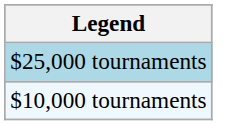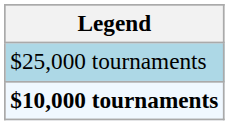(108, 100) normal -> (114, 100) bold
